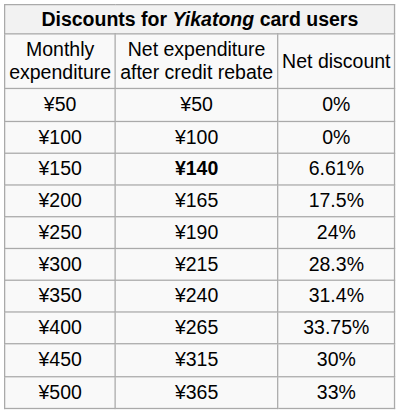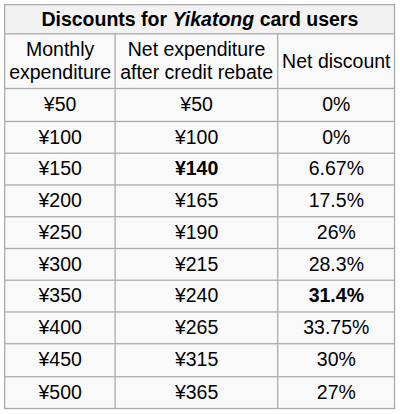(336, 168) 6.61% -> (336, 168) 6.67%
(336, 232) 24% -> (336, 232) 26%
(336, 296) normal -> (336, 296) bold
(336, 392) 33% -> (336, 392) 27%
